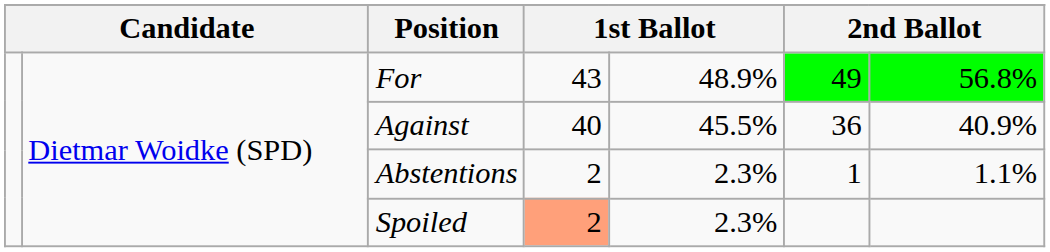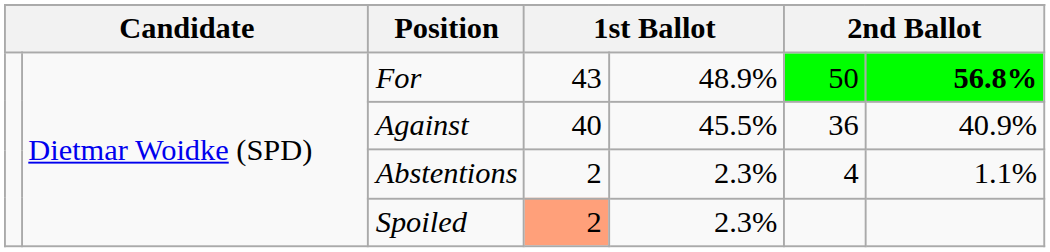(846, 76) 49 -> (843, 76) 50
(998, 76) normal -> (995, 76) bold
(854, 173) 1 -> (851, 173) 4
